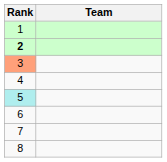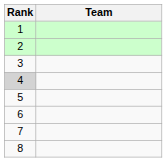(20, 47) bold -> (20, 47) normal
(20, 64) lightsalmon background -> (20, 64) no background
(20, 81) no background -> (20, 81) lightgrey background
(20, 98) paleturquoise background -> (20, 98) no background
